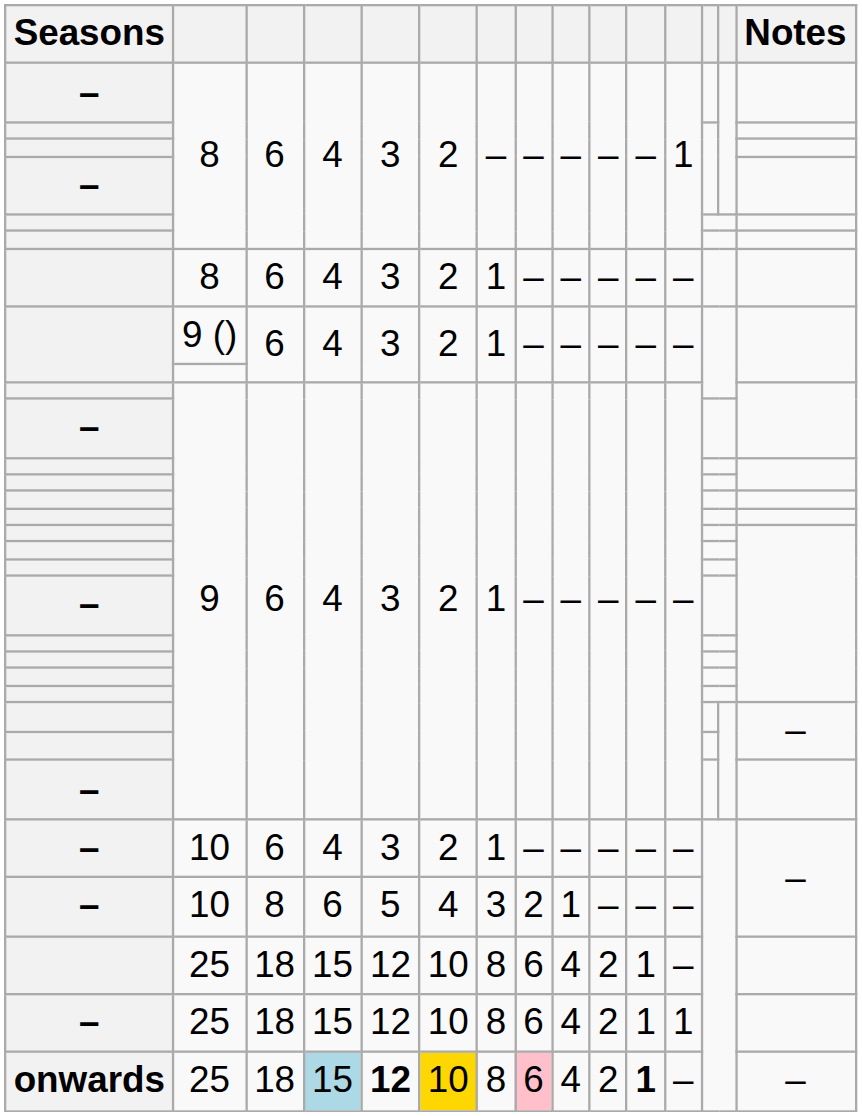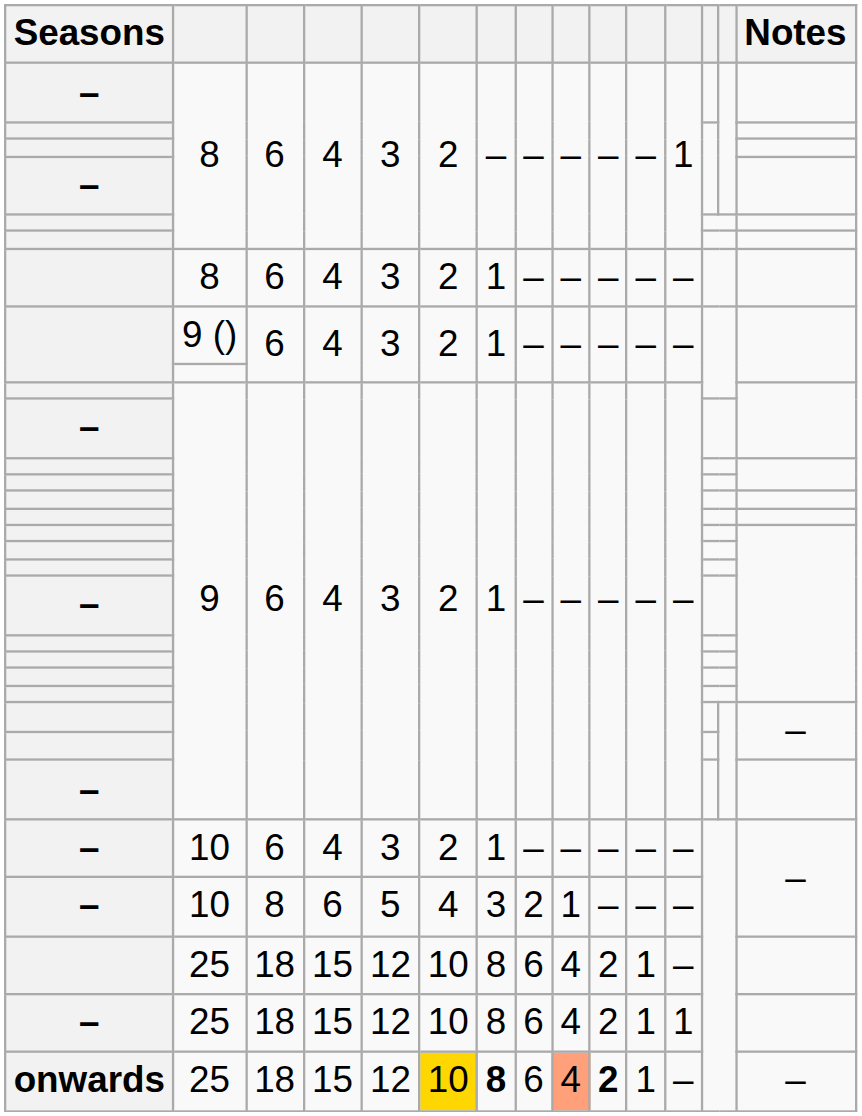(332, 1080) lightblue background -> (332, 1080) no background
(390, 1080) bold -> (390, 1080) normal
(496, 1080) normal -> (496, 1080) bold
(533, 1080) pink background -> (533, 1080) no background
(571, 1080) no background -> (571, 1080) lightsalmon background
(608, 1080) normal -> (608, 1080) bold
(646, 1080) bold -> (646, 1080) normal
